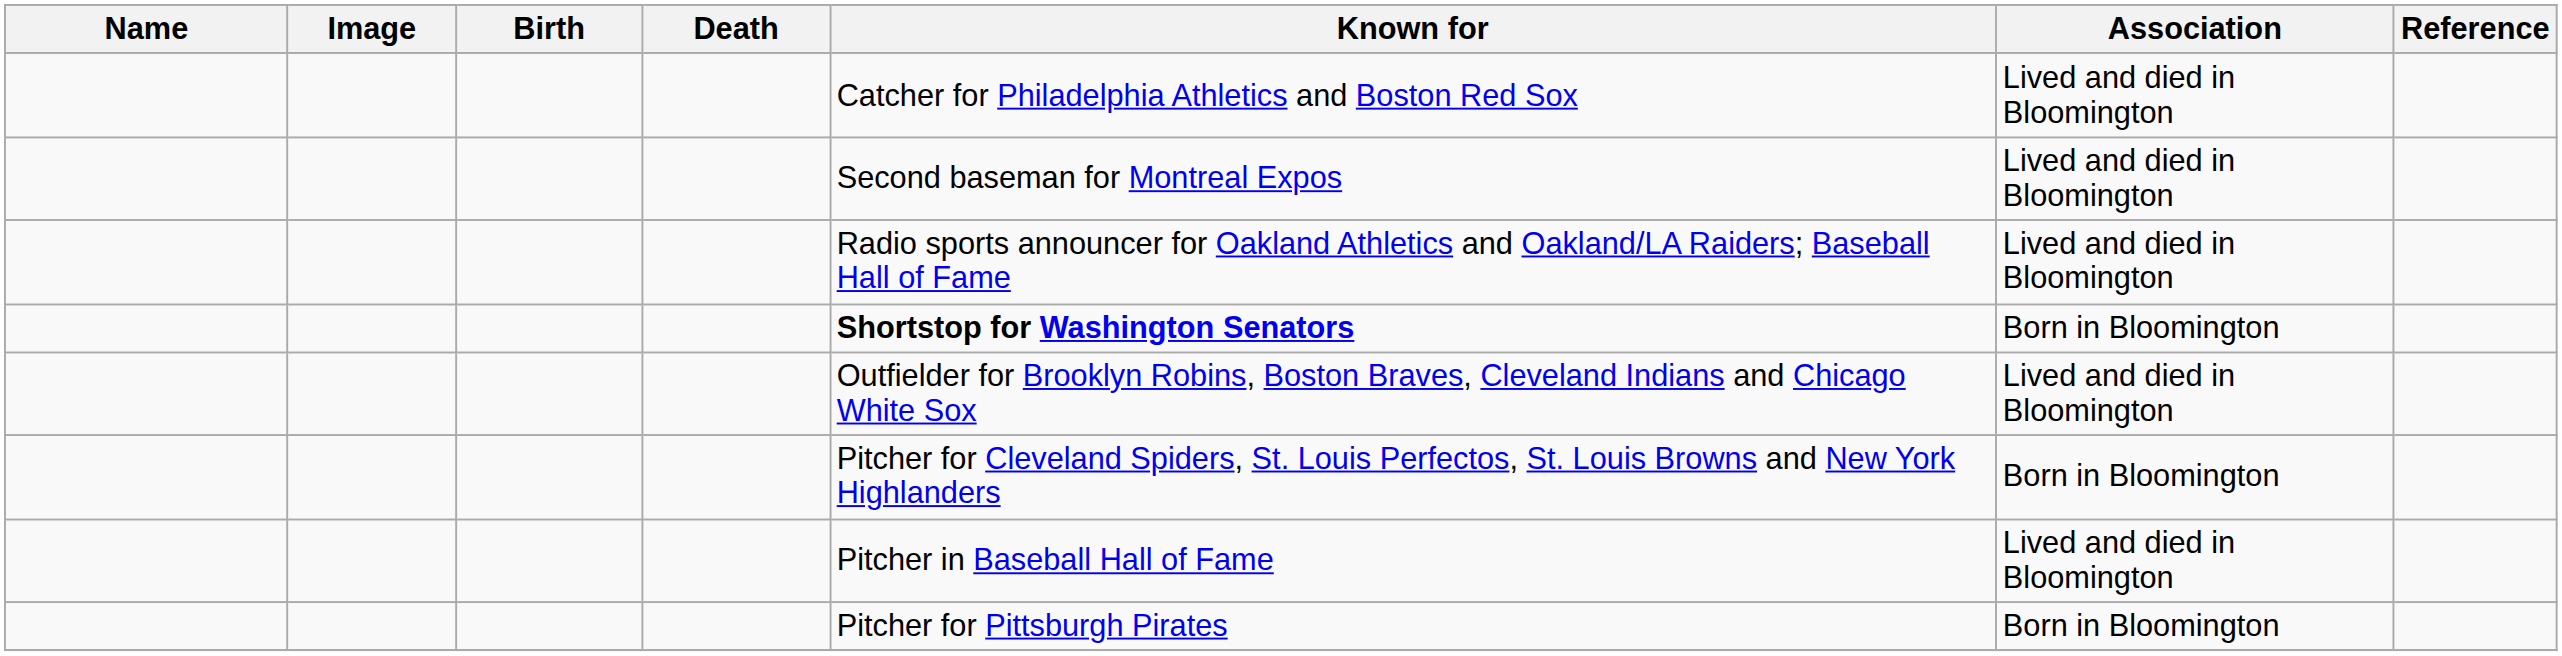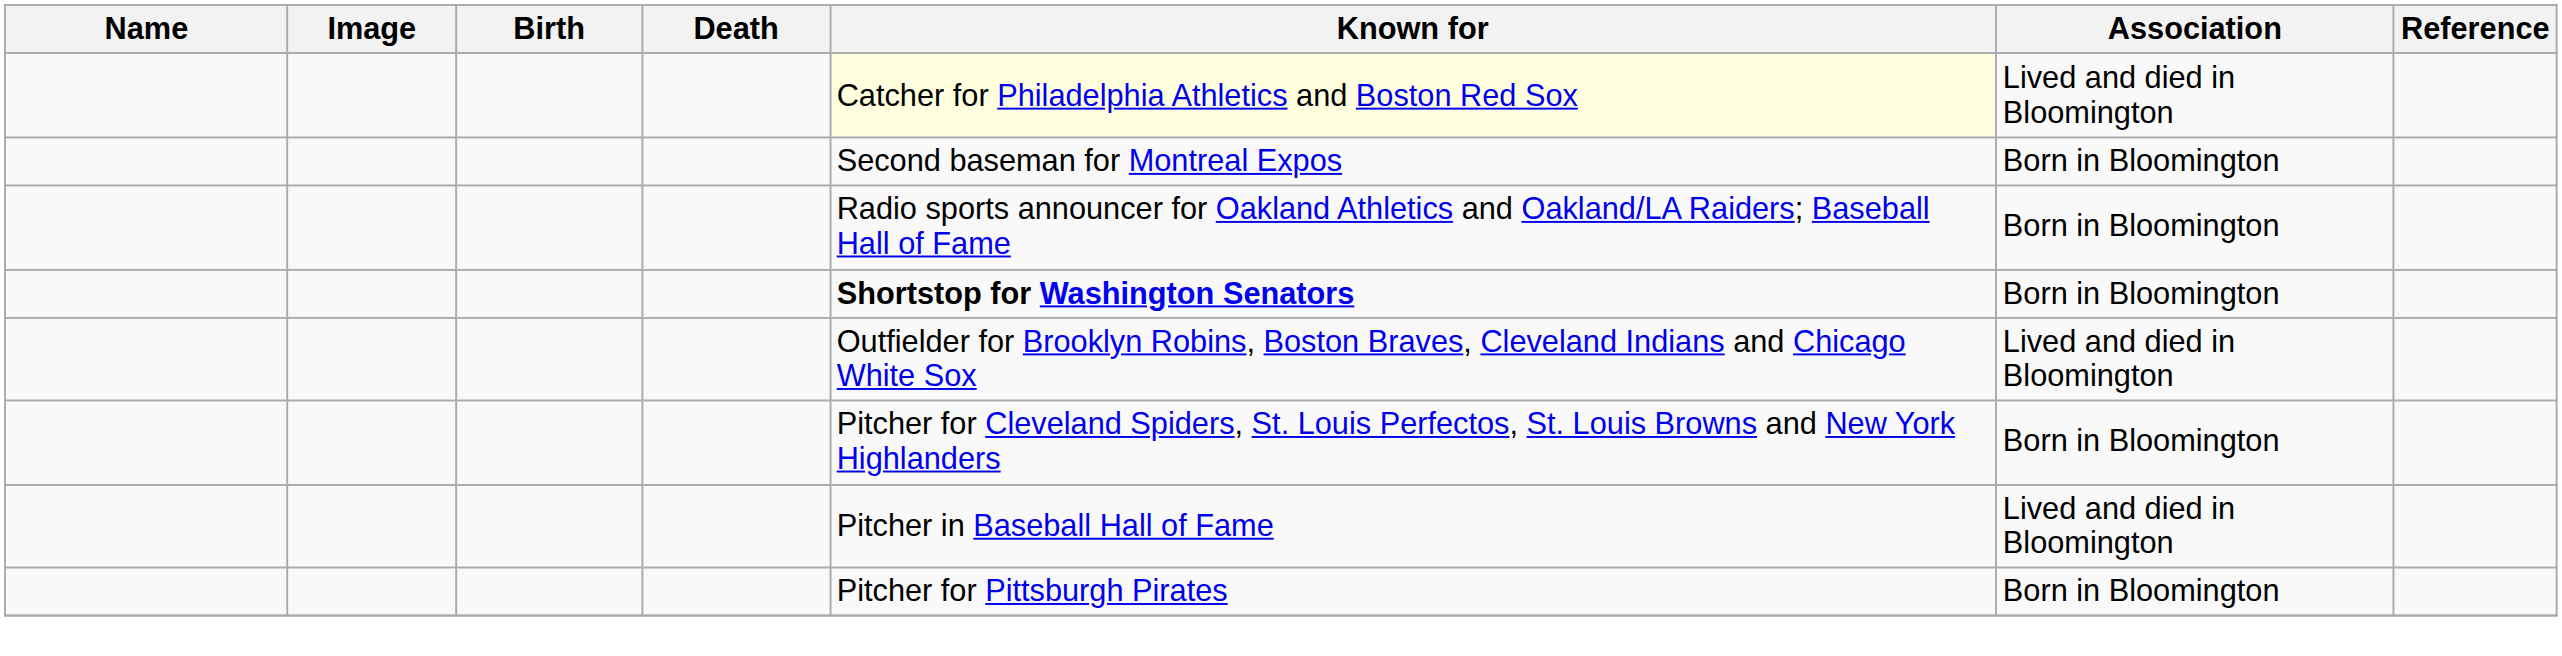(1207, 94) no background -> (1207, 94) lightyellow background
(2119, 178) Lived and died in Bloomington -> (2141, 160) Born in Bloomington
(2119, 261) Lived and died in Bloomington -> (2141, 226) Born in Bloomington
